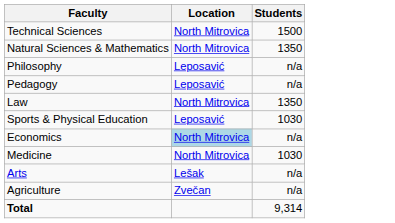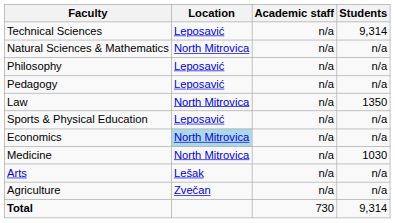+ column: (294, 13)
(212, 31) North Mitrovica -> (199, 31) Leposavić
(290, 31) 1500 -> (373, 31) 9,314
(290, 48) 1350 -> (379, 48) n/a
(290, 119) 1030 -> (379, 119) n/a
